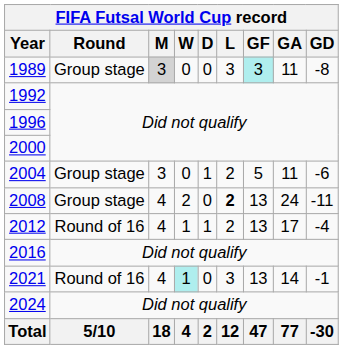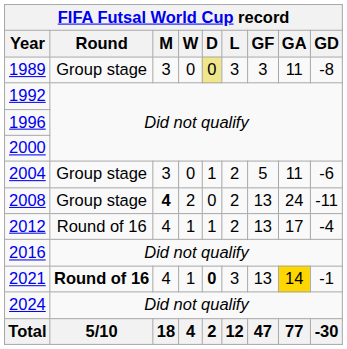(162, 69) lightgrey background -> (166, 69) no background
(207, 69) no background -> (212, 69) khaki background
(258, 69) paleturquoise background -> (263, 69) no background
(162, 200) normal -> (166, 200) bold
(230, 200) bold -> (235, 200) normal
(99, 278) normal -> (102, 278) bold
(186, 278) paleturquoise background -> (191, 278) no background
(207, 278) normal -> (212, 278) bold
(290, 278) no background -> (294, 278) gold background
